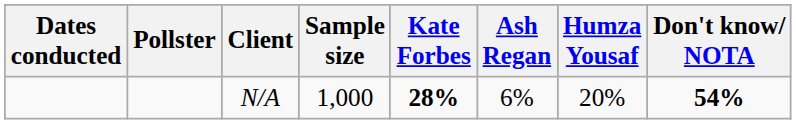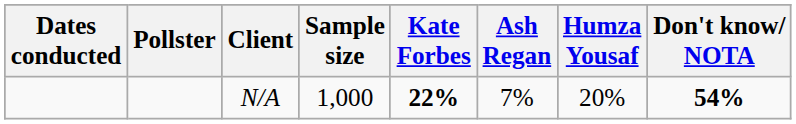(434, 96) 28% -> (434, 96) 22%
(517, 96) 6% -> (517, 96) 7%
